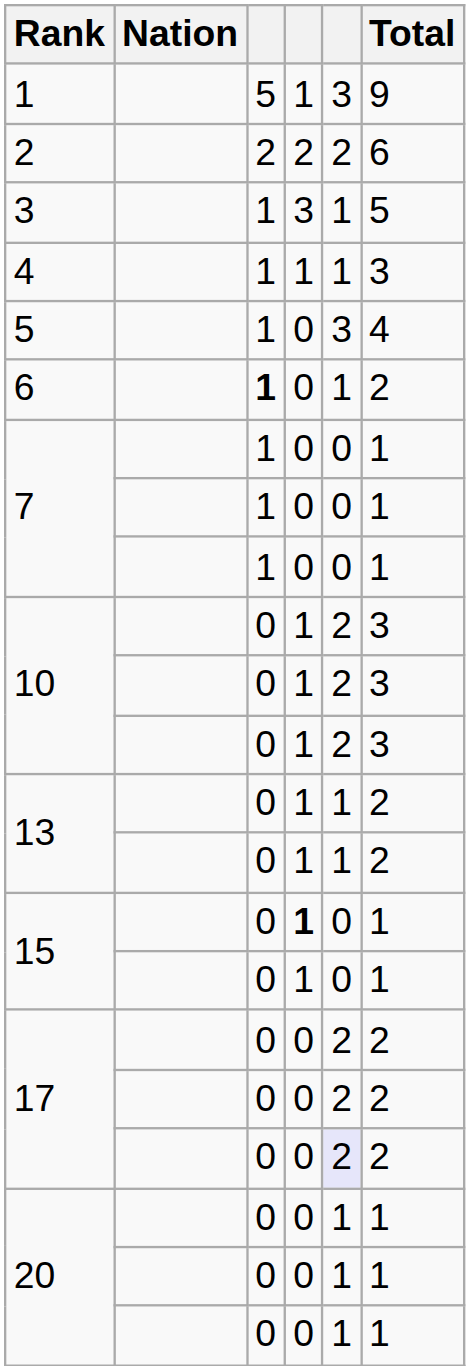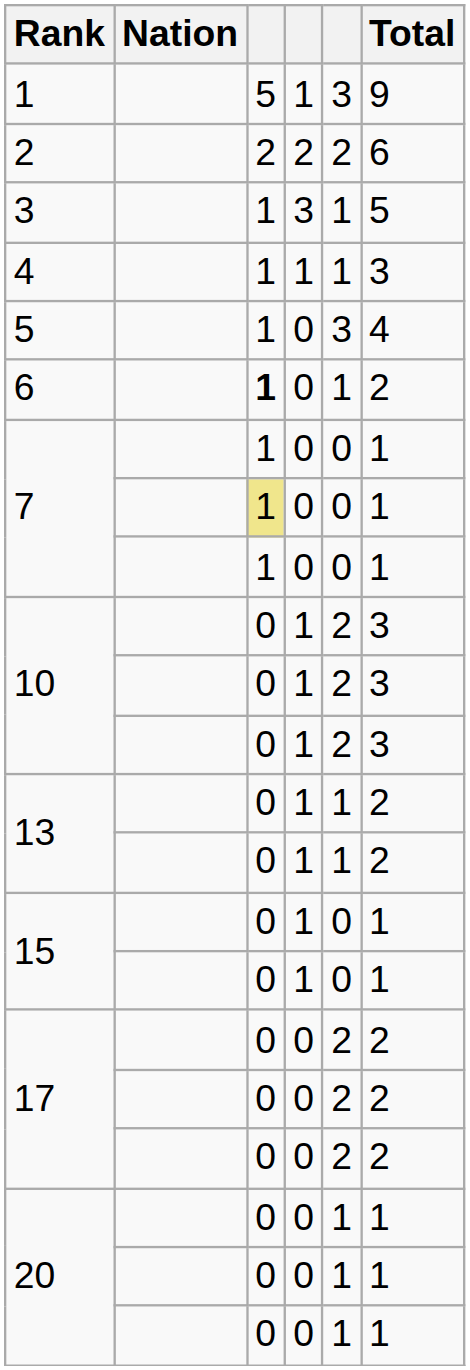(266, 507) no background -> (266, 507) khaki background
(304, 920) bold -> (304, 920) normal
(342, 1157) lavender background -> (342, 1157) no background
